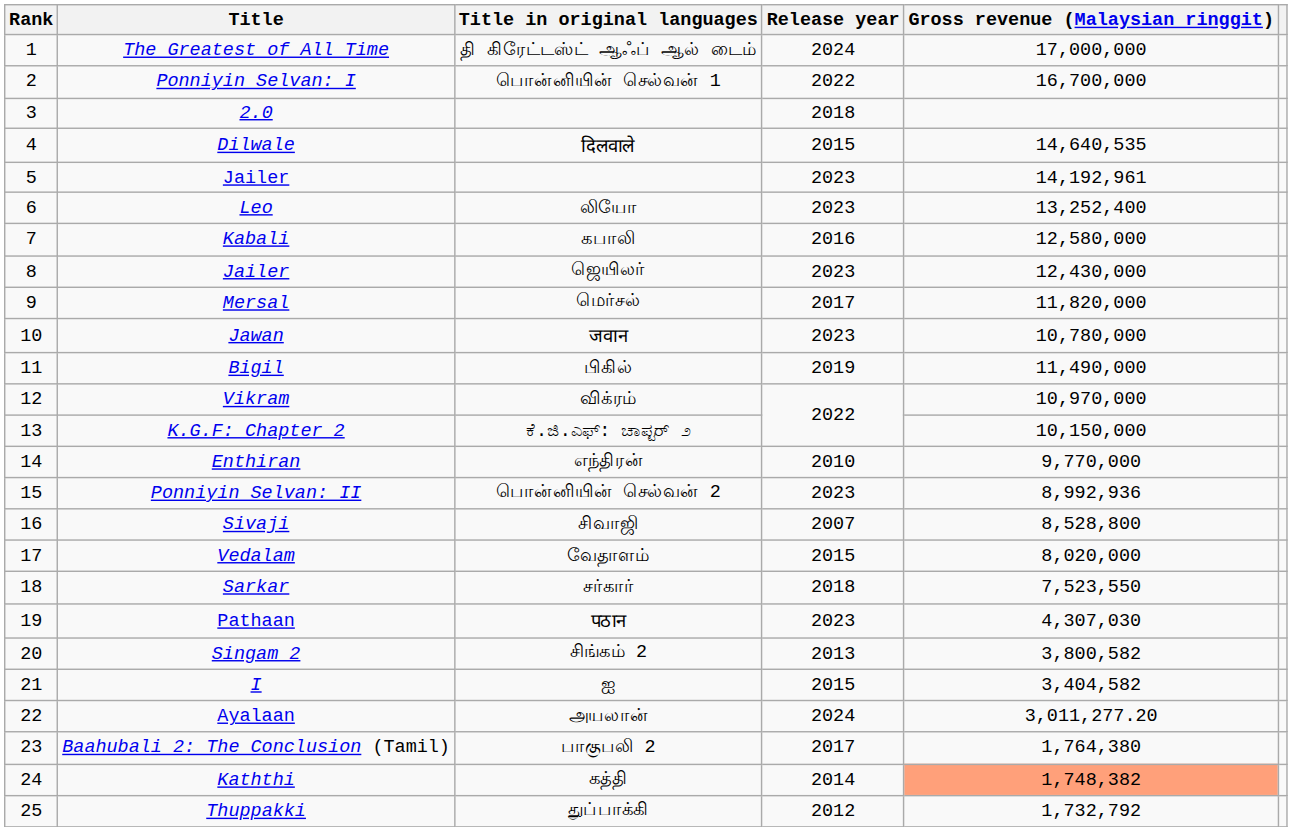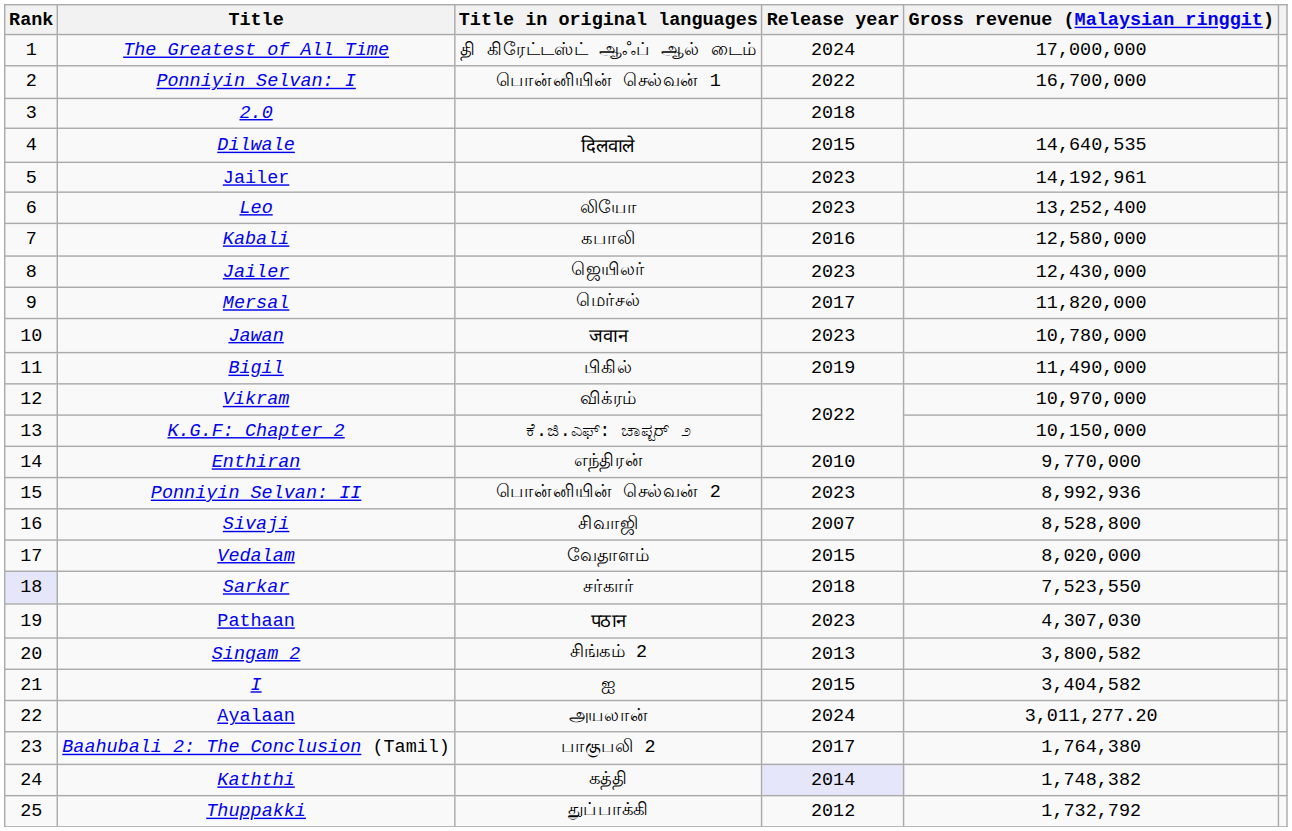(31, 588) no background -> (31, 588) lavender background
(833, 779) no background -> (833, 779) lavender background
(1091, 779) lightsalmon background -> (1091, 779) no background
